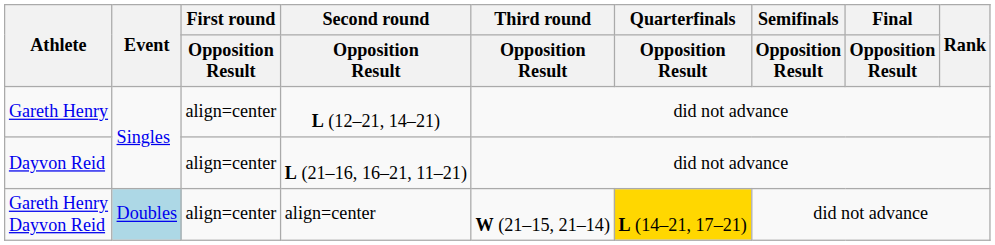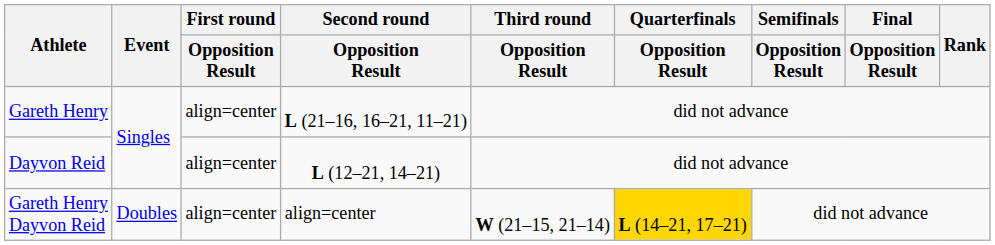(376, 122) L (12–21, 14–21) -> (376, 122) L (21–16, 16–21, 11–21)
(376, 173) L (21–16, 16–21, 11–21) -> (376, 173) L (12–21, 14–21)
(147, 214) lightblue background -> (147, 214) no background
